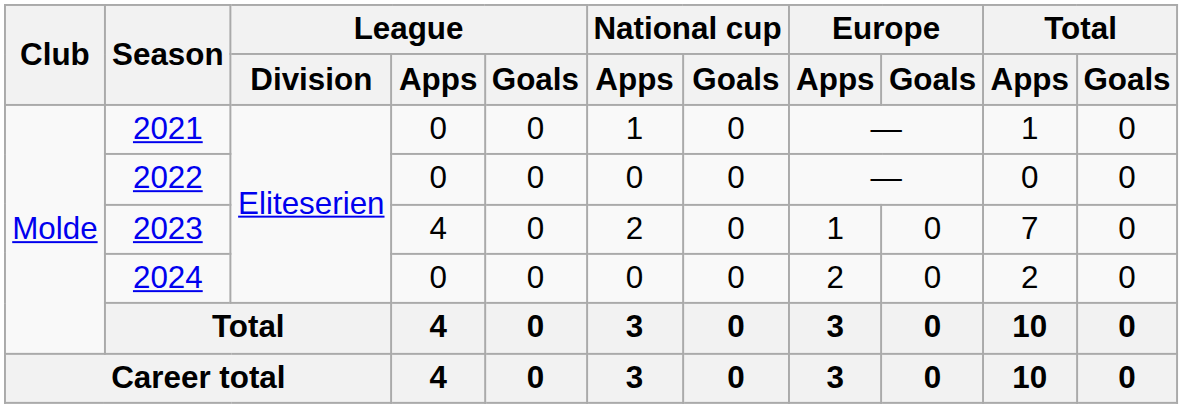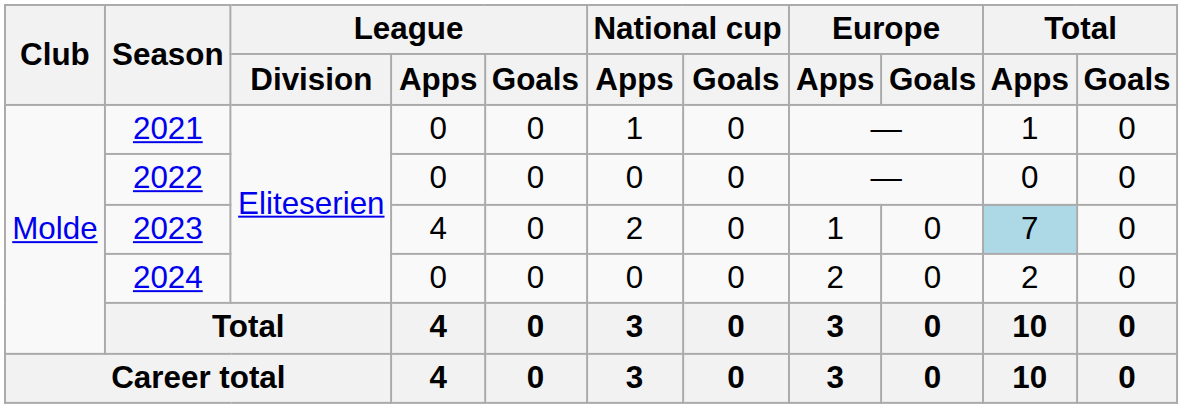(1030, 228) no background -> (1030, 228) lightblue background
